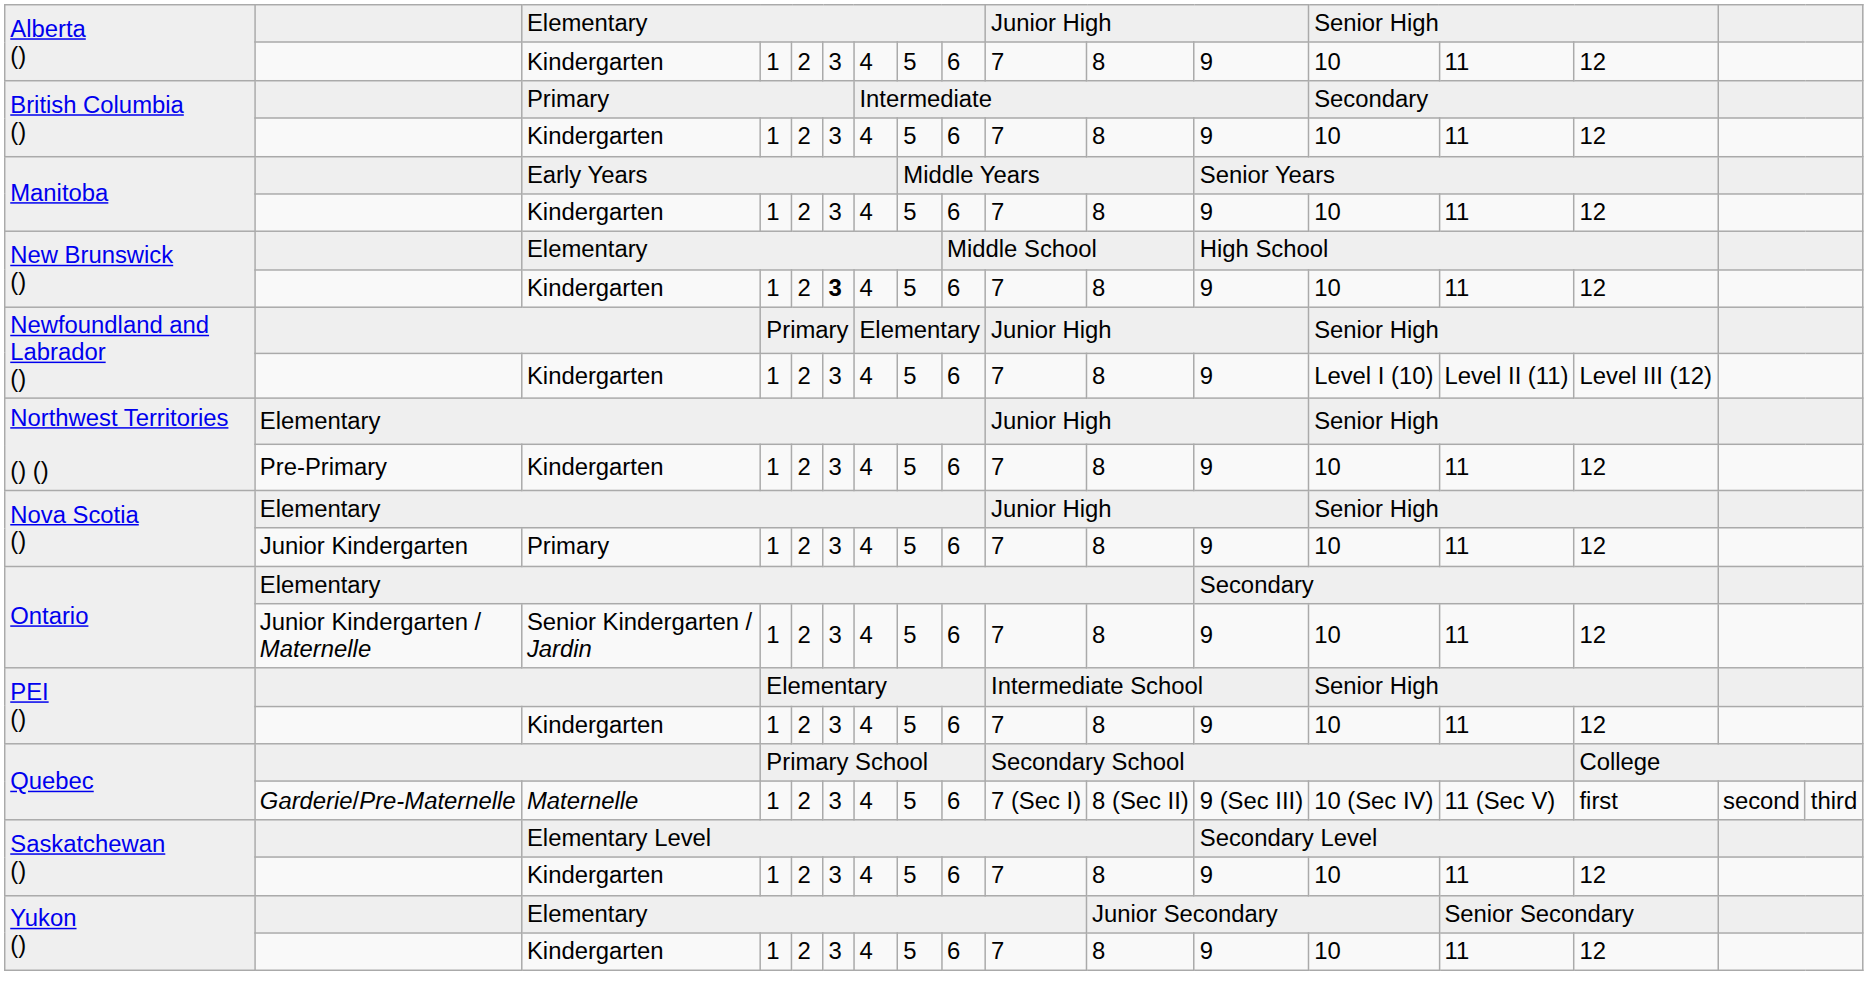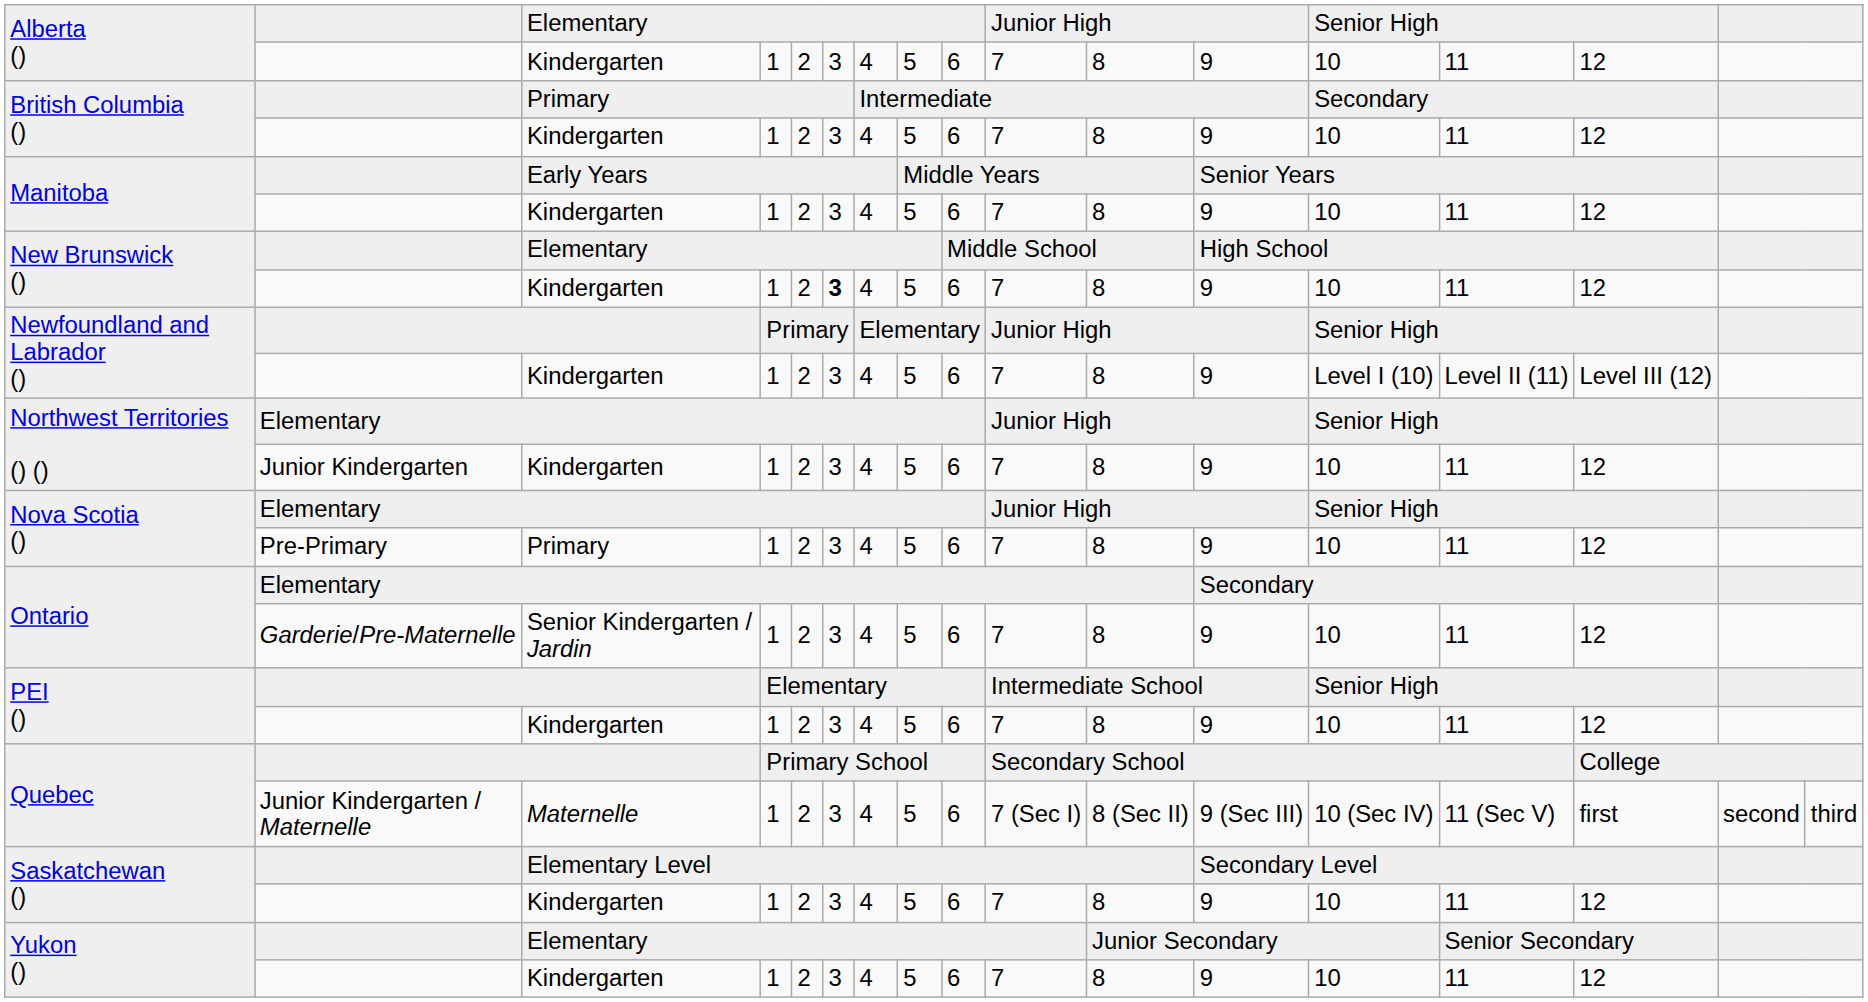(323, 467) Pre-Primary -> (364, 467) Junior Kindergarten
(364, 546) Junior Kindergarten -> (323, 546) Pre-Primary
(371, 635) Junior Kindergarten / Maternelle -> (388, 635) Garderie/Pre-Maternelle
(388, 800) Garderie/Pre-Maternelle -> (371, 813) Junior Kindergarten / Maternelle
